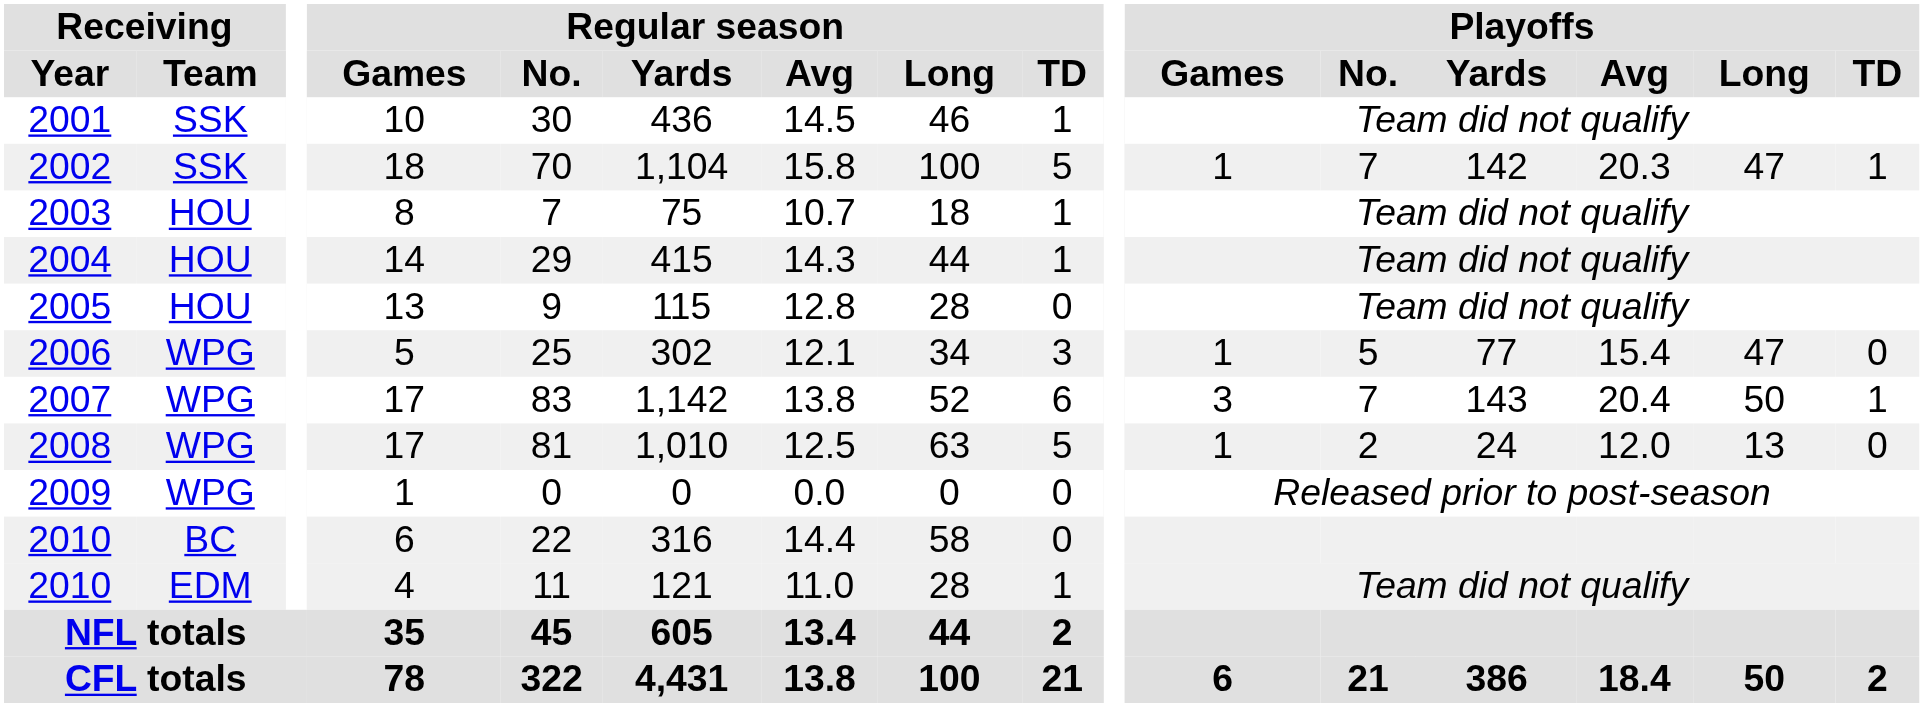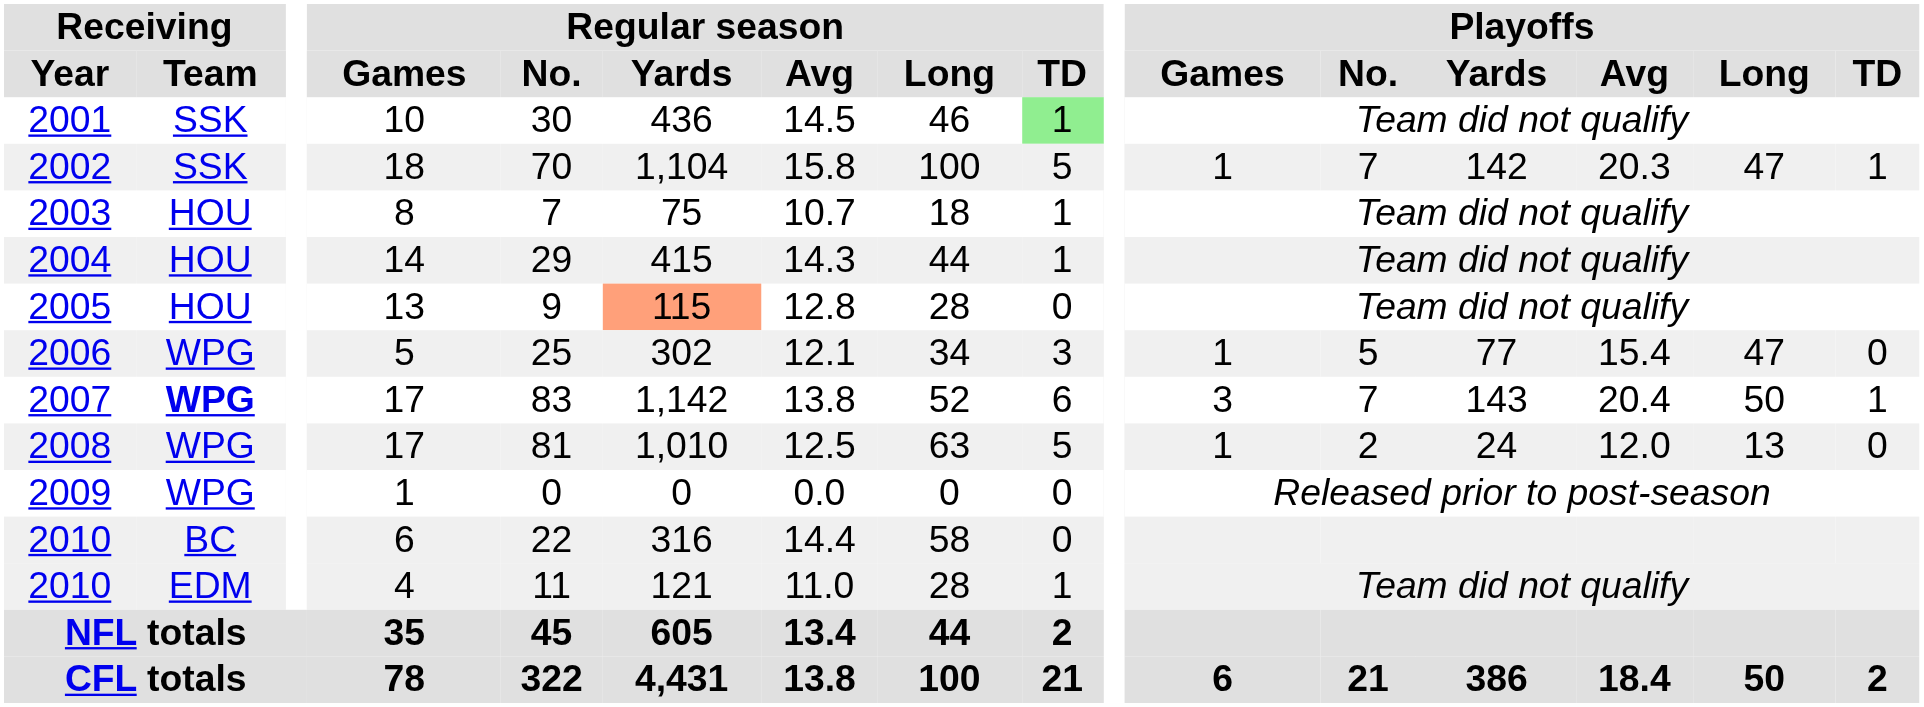(1062, 119) no background -> (1062, 119) lightgreen background
(682, 306) no background -> (682, 306) lightsalmon background
(210, 399) normal -> (210, 399) bold
